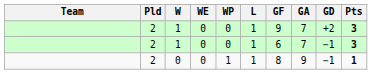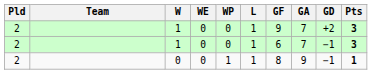columns swapped: (72, 12) <-> (153, 12)
